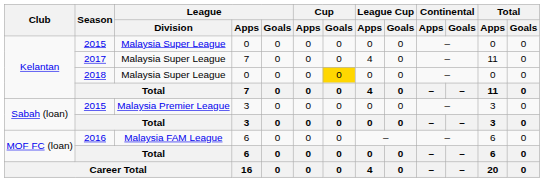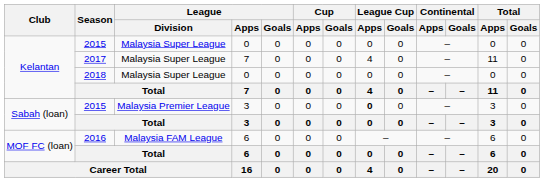(339, 75) gold background -> (339, 75) no background
(370, 106) normal -> (370, 106) bold
